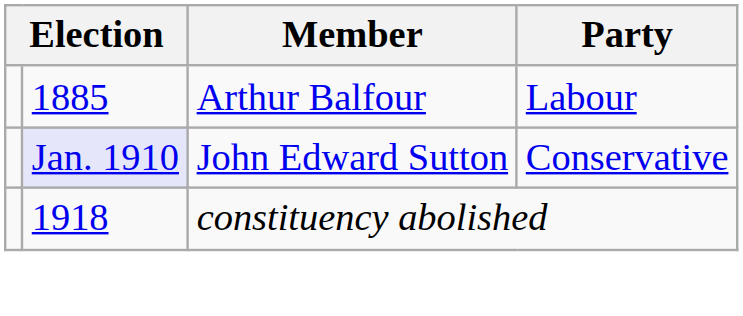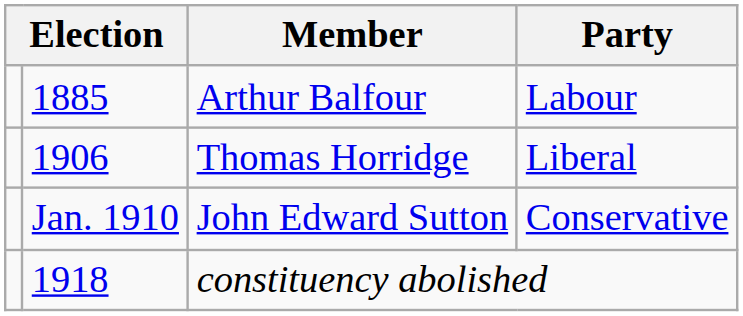+ row: (333, 156)
(105, 156) lavender background -> (105, 217) no background
